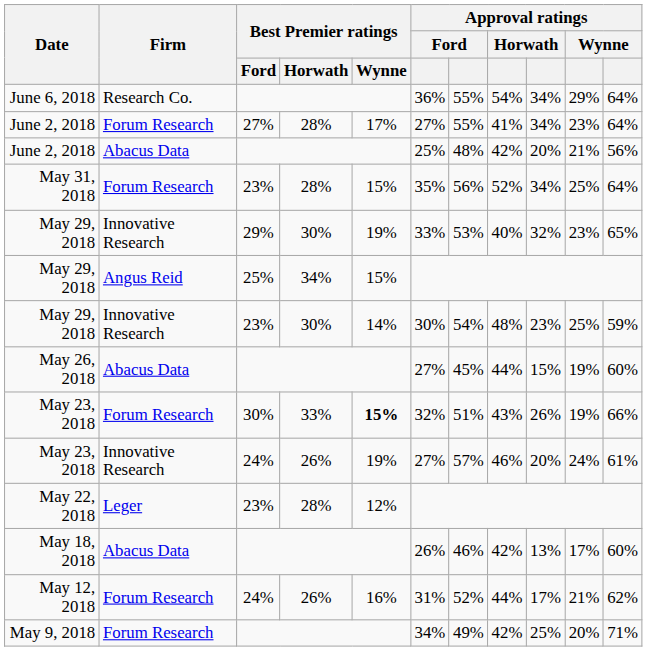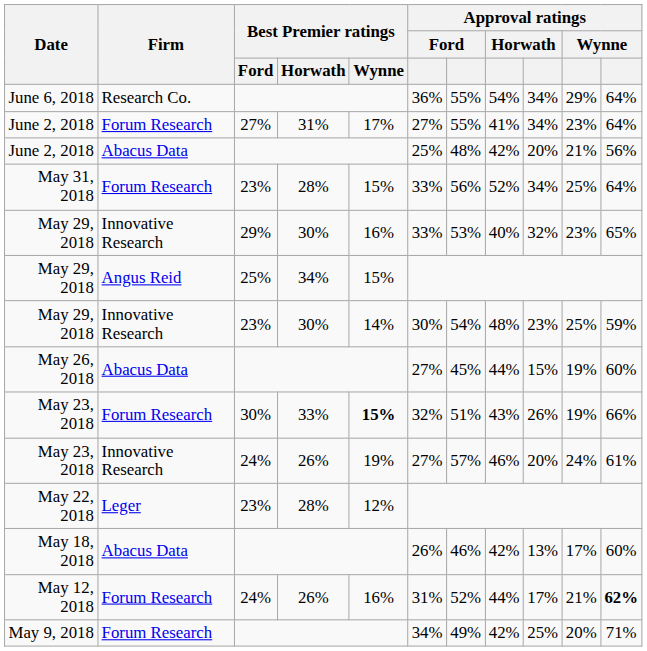(316, 124) 28% -> (313, 124) 31%
(430, 187) 35% -> (427, 187) 33%
(381, 232) 19% -> (379, 232) 16%
(623, 597) normal -> (621, 597) bold
